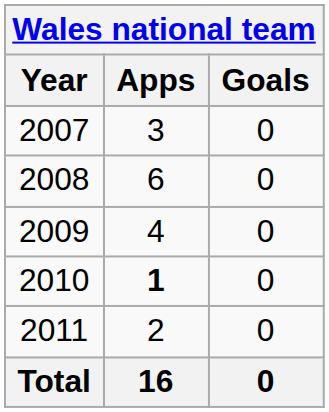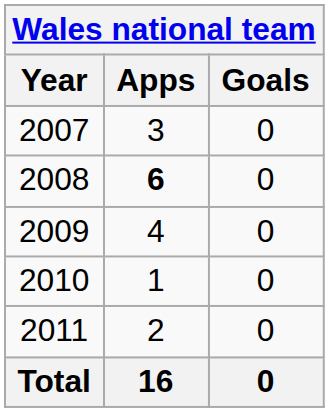(156, 180) normal -> (156, 180) bold
(156, 280) bold -> (156, 280) normal
